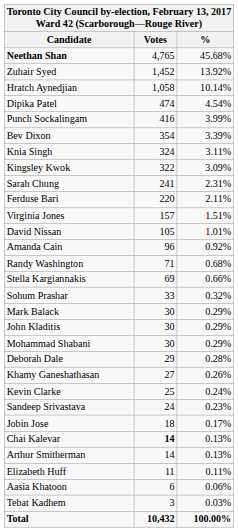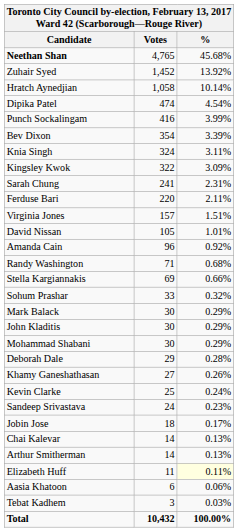(170, 439) bold -> (170, 439) normal
(218, 471) no background -> (218, 471) lightyellow background
